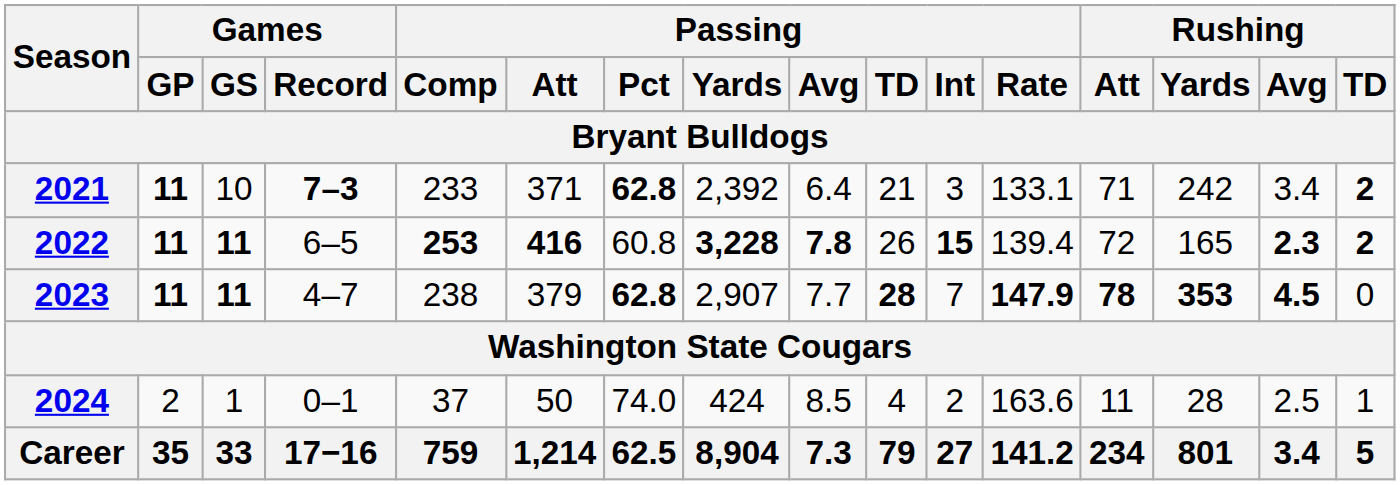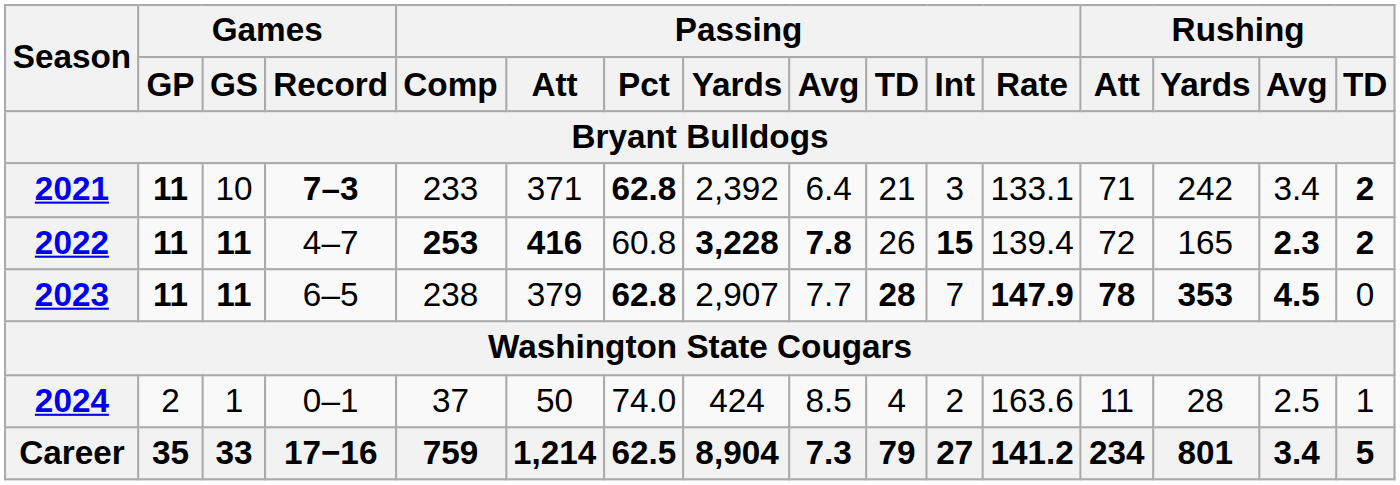(331, 242) 6–5 -> (331, 242) 4–7
(331, 294) 4–7 -> (331, 294) 6–5
